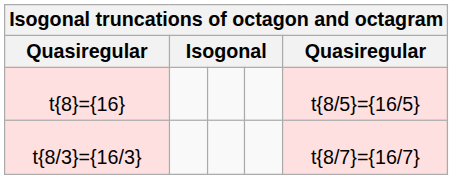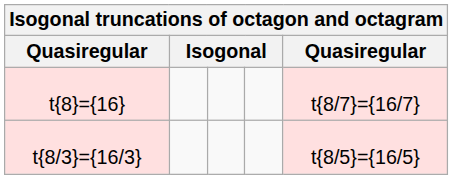(365, 104) t{8/5}={16/5} -> (365, 104) t{8/7}={16/7}
(365, 158) t{8/7}={16/7} -> (365, 158) t{8/5}={16/5}
